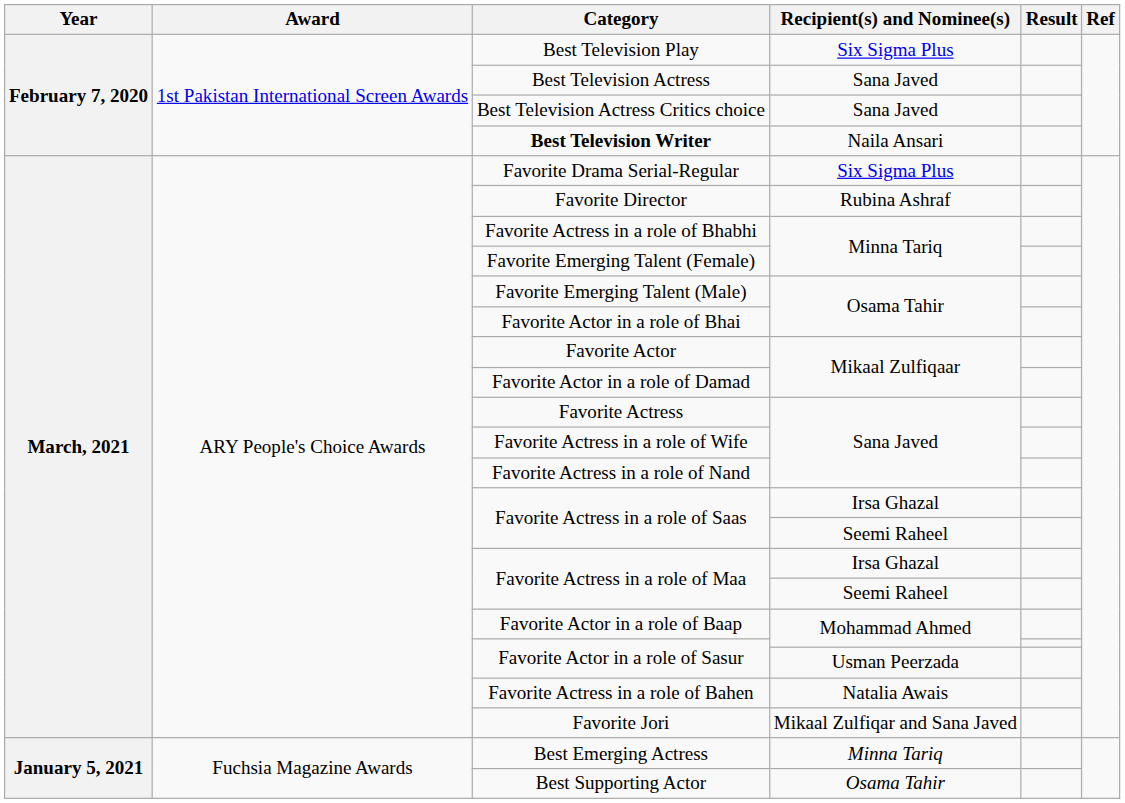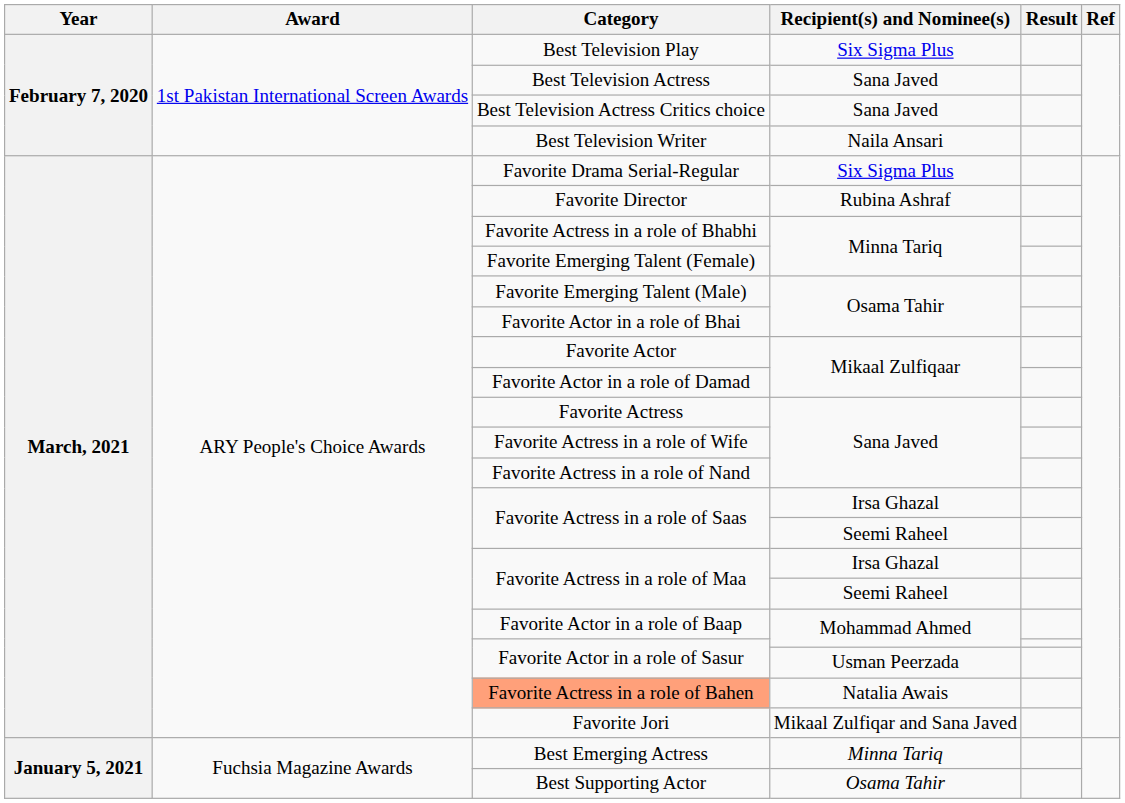(621, 140) bold -> (621, 140) normal
(621, 692) no background -> (621, 692) lightsalmon background
